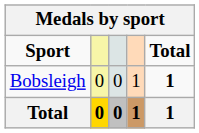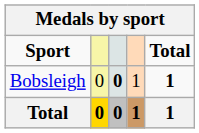(118, 81) normal -> (118, 81) bold
